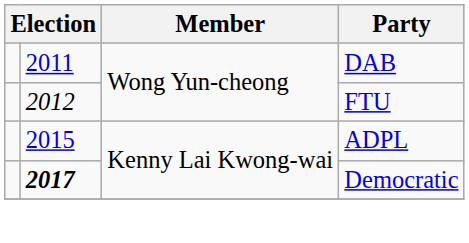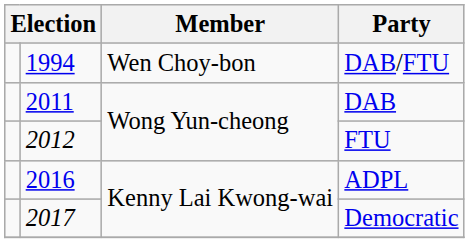+ row: (397, 62)
(50, 140) 2015 -> (50, 179) 2016
(50, 179) bold -> (50, 218) normal
